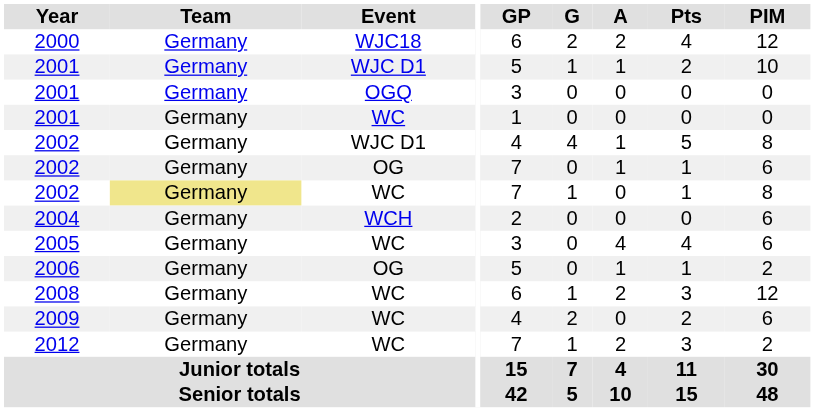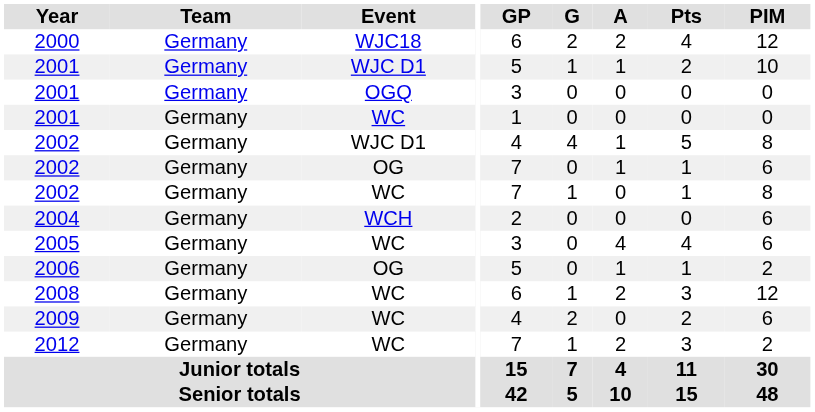(206, 192) khaki background -> (206, 192) no background
